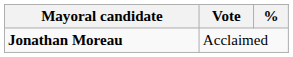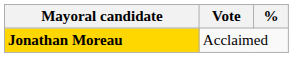(65, 40) no background -> (65, 40) gold background
